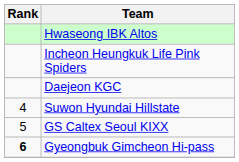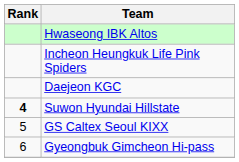(23, 107) normal -> (23, 107) bold
(23, 147) bold -> (23, 147) normal
